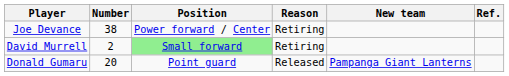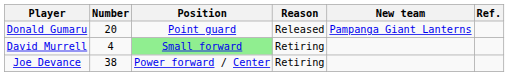rows swapped: (47, 63) <-> (47, 30)
(111, 46) 2 -> (111, 46) 4
